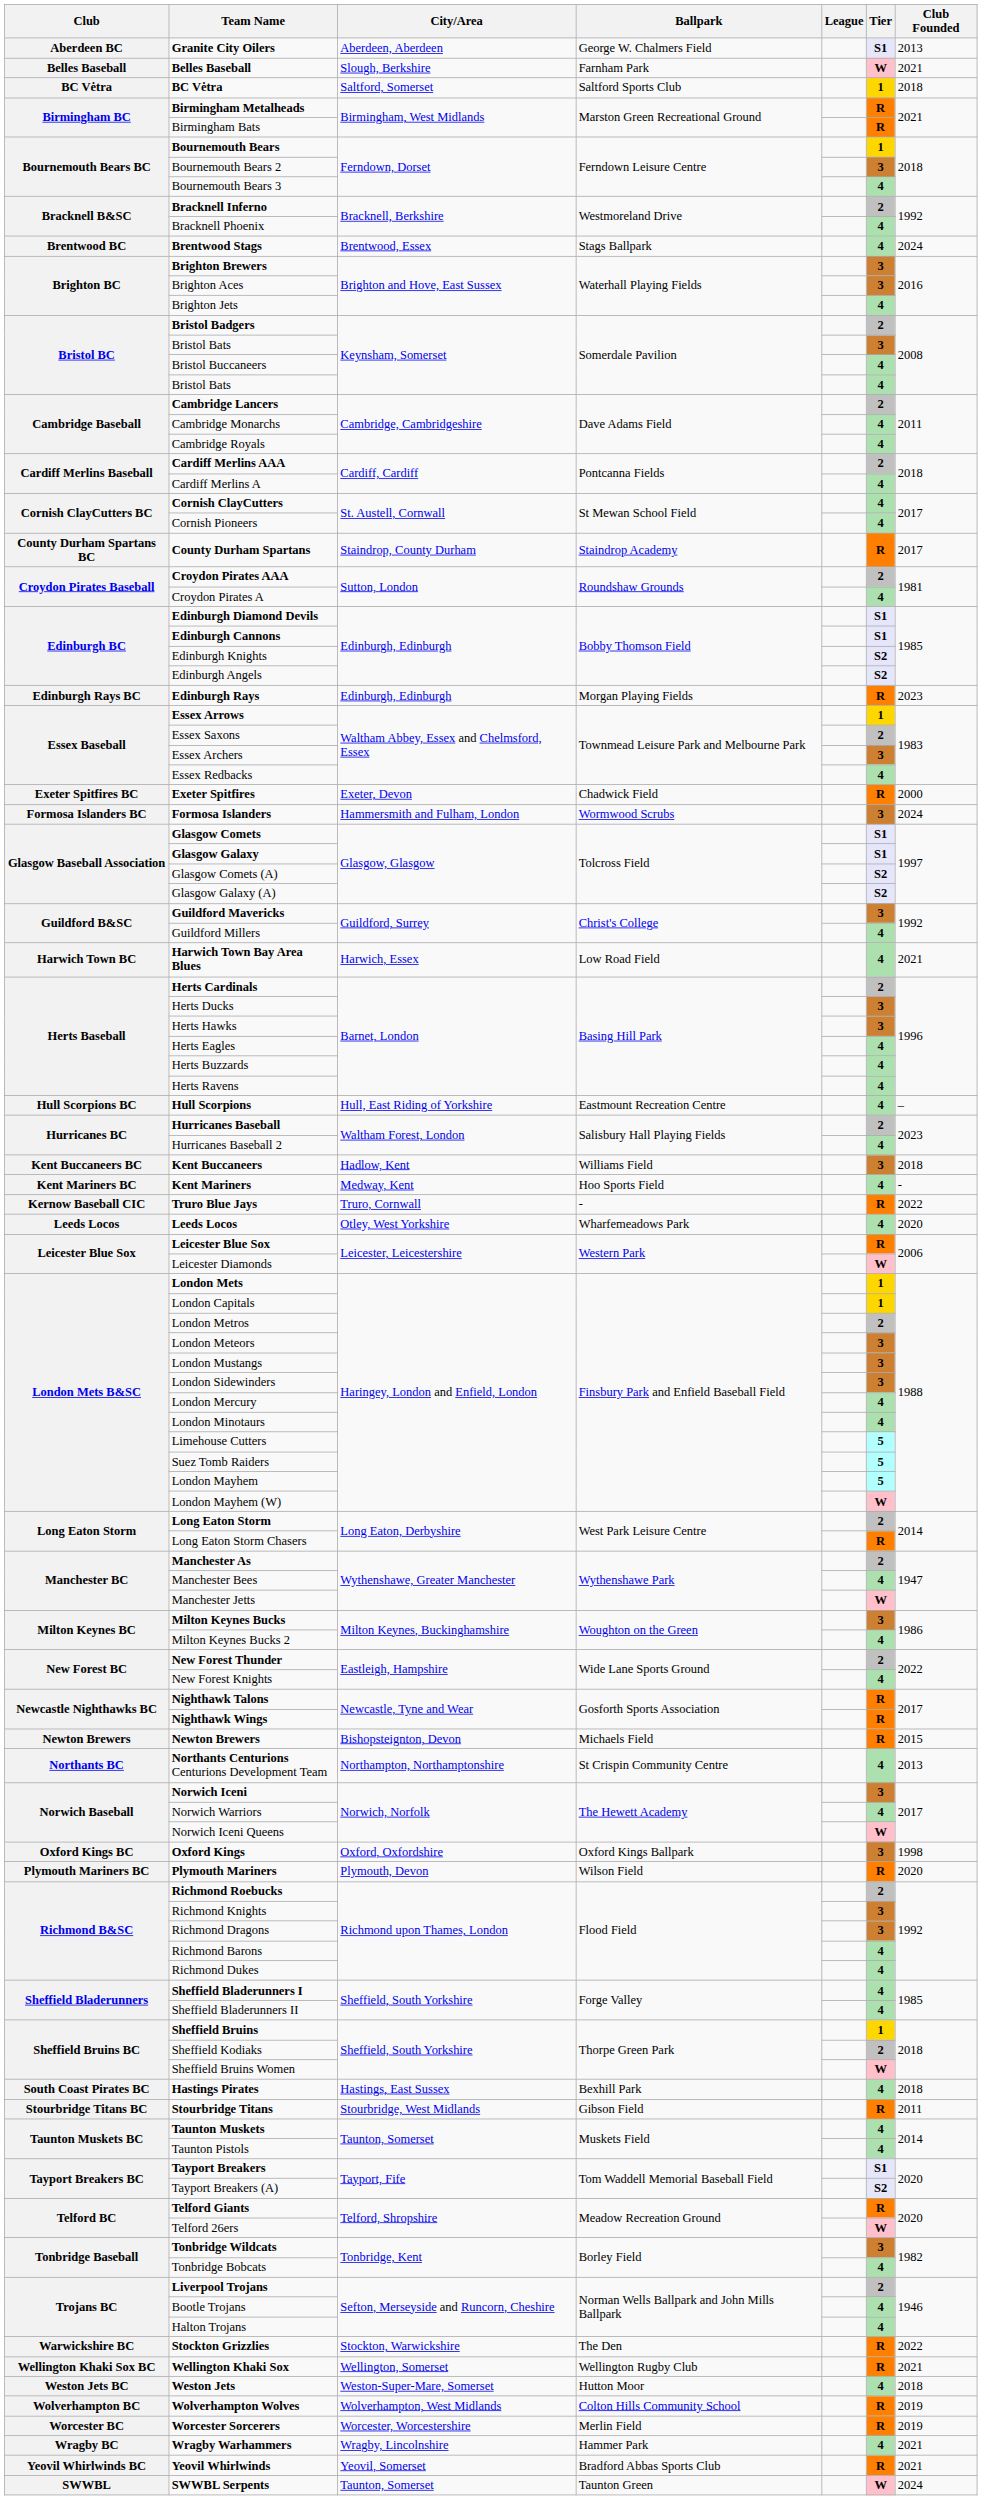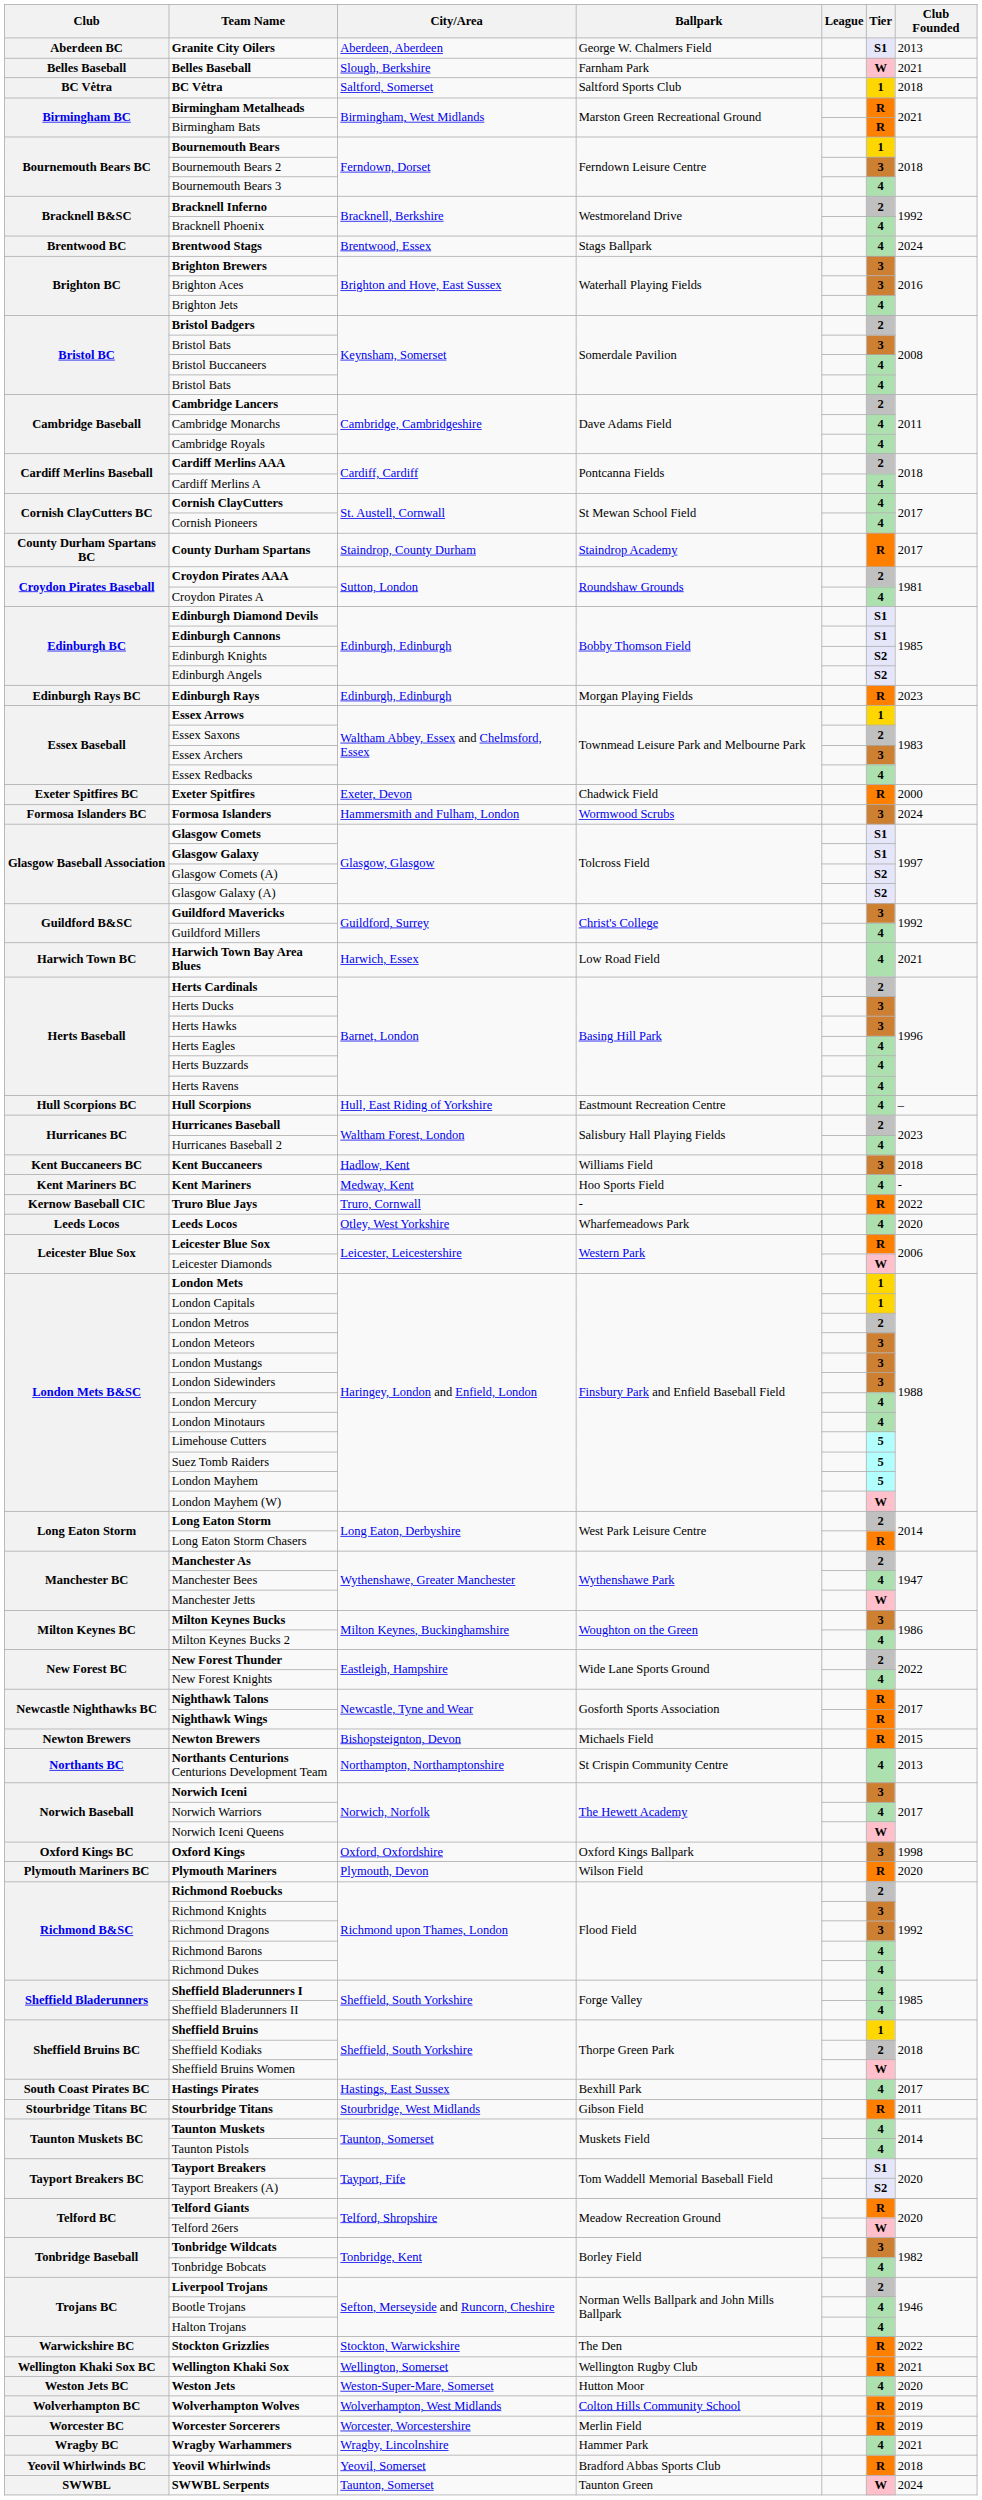(910, 2089) 2018 -> (910, 2089) 2017
(910, 2386) 2018 -> (910, 2386) 2020
(910, 2465) 2021 -> (910, 2465) 2018
